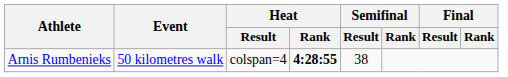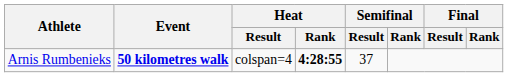(170, 60) normal -> (173, 60) bold
(361, 60) 38 -> (366, 60) 37
